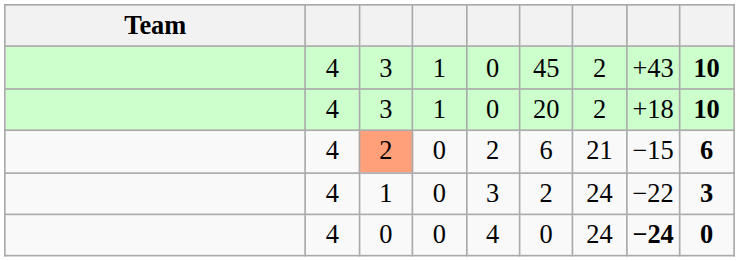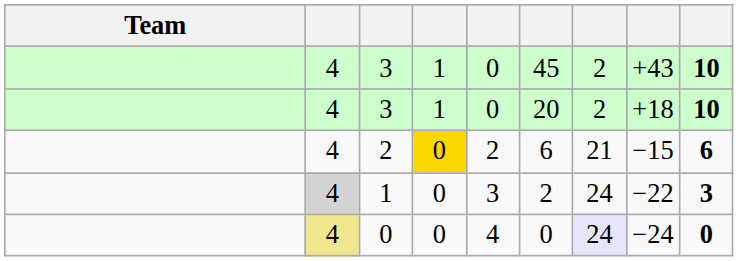(386, 151) lightsalmon background -> (386, 151) no background
(439, 151) no background -> (439, 151) gold background
(332, 192) no background -> (332, 192) lightgrey background
(332, 234) no background -> (332, 234) khaki background
(600, 234) no background -> (600, 234) lavender background
(653, 234) bold -> (653, 234) normal
